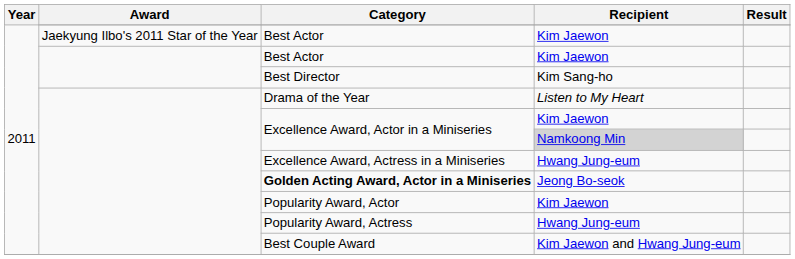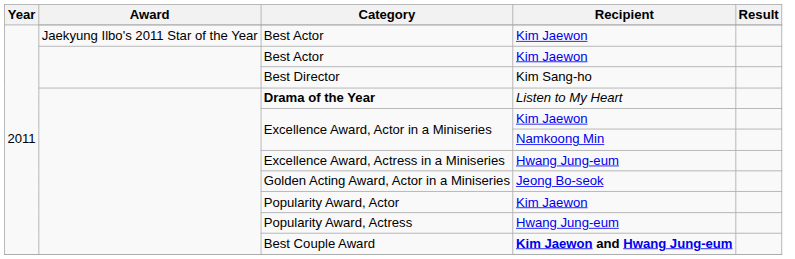(317, 98) normal -> (319, 98) bold
(581, 139) lightgrey background -> (560, 139) no background
(397, 181) bold -> (387, 181) normal
(639, 243) normal -> (624, 243) bold
